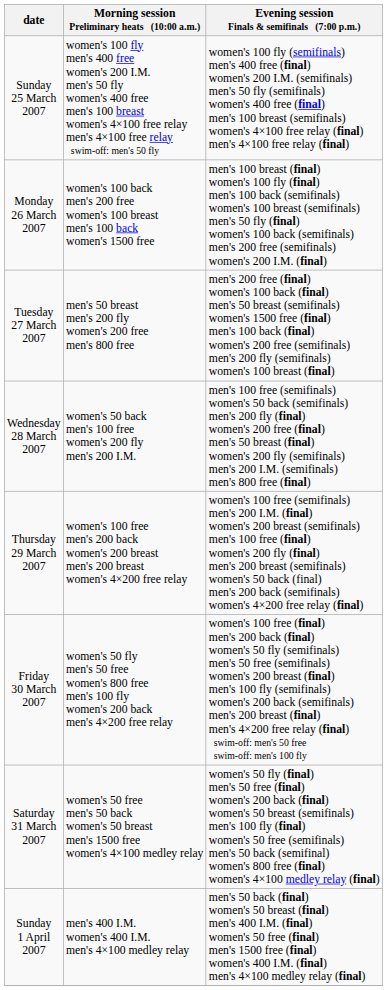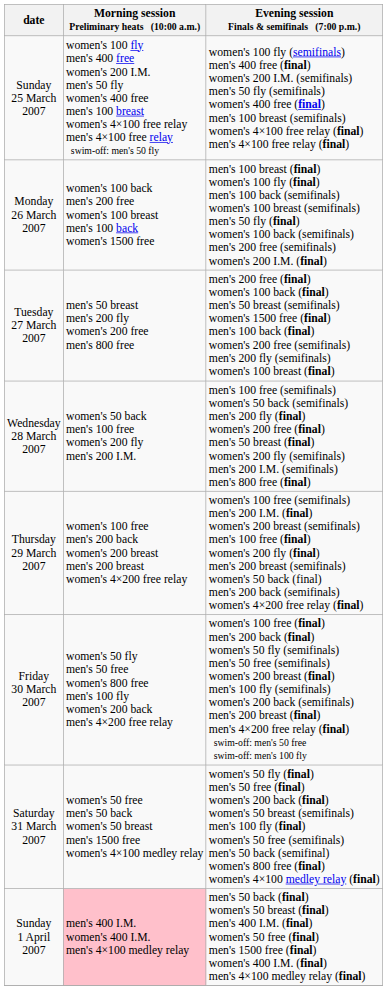(128, 937) no background -> (128, 937) pink background
